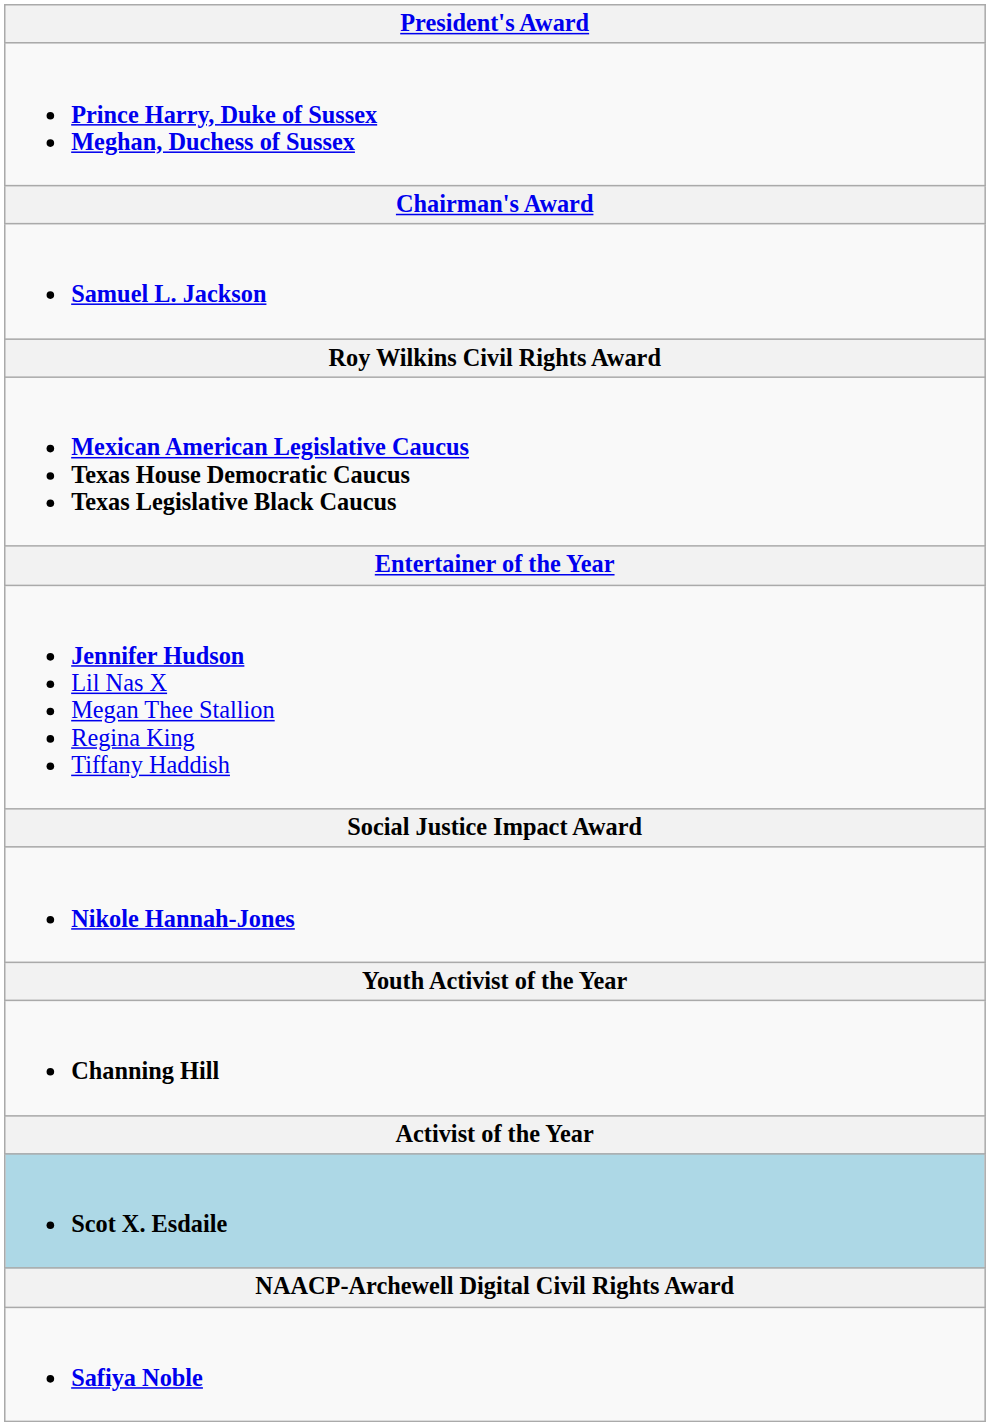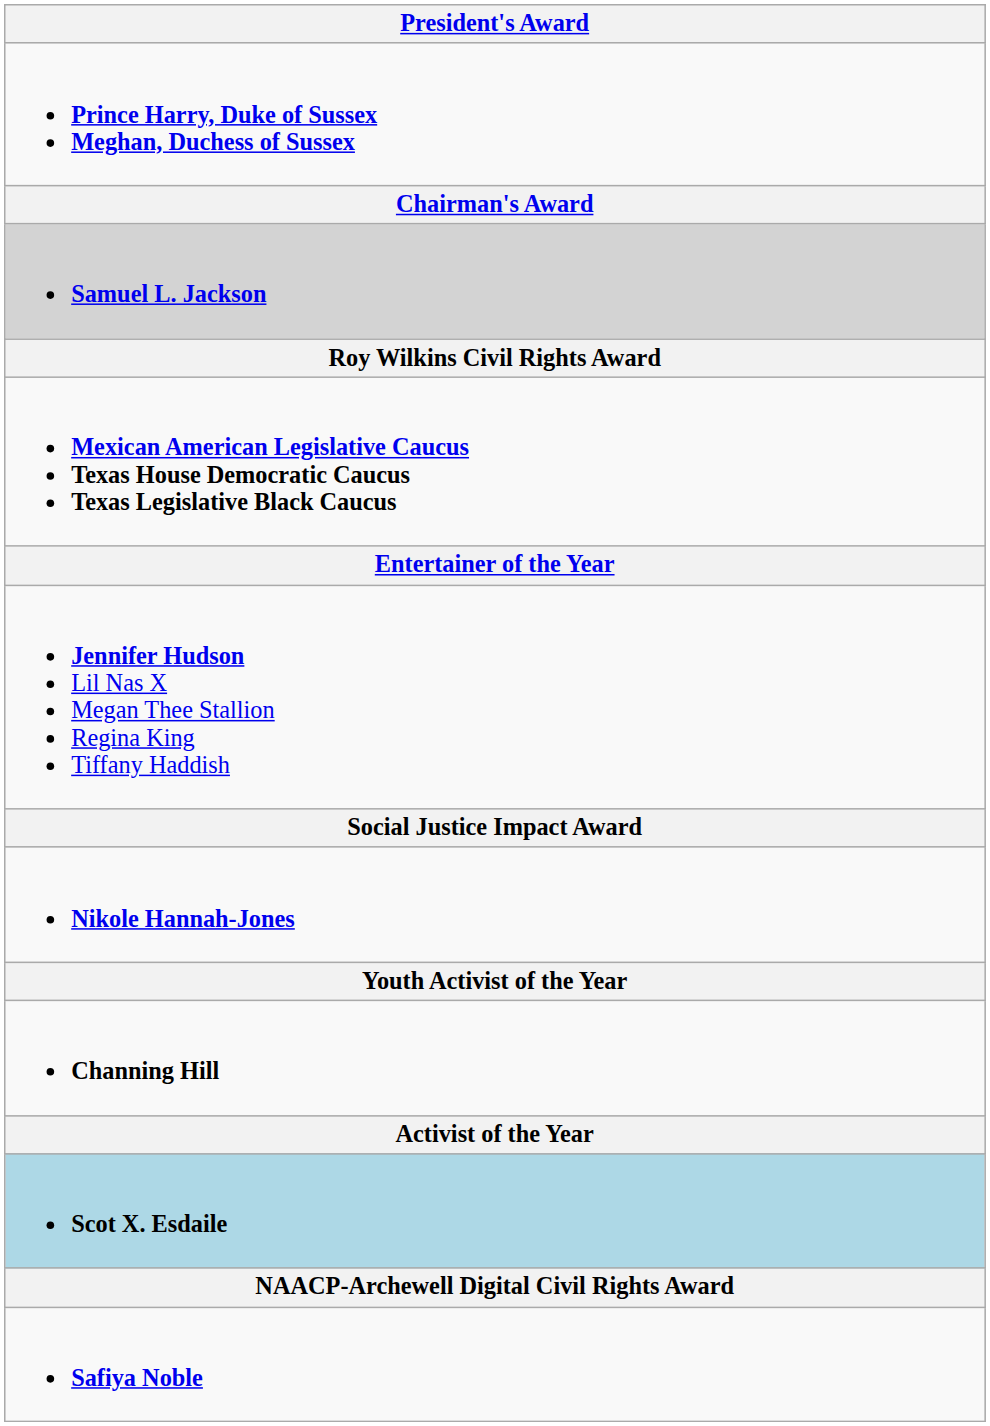(495, 295) no background -> (495, 295) lightgrey background
